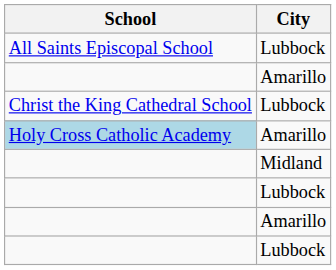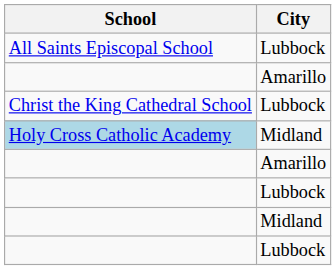(293, 134) Amarillo -> (291, 134) Midland
(291, 163) Midland -> (293, 163) Amarillo
(293, 221) Amarillo -> (291, 221) Midland
